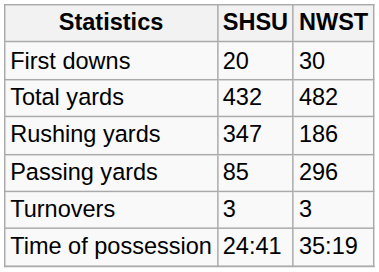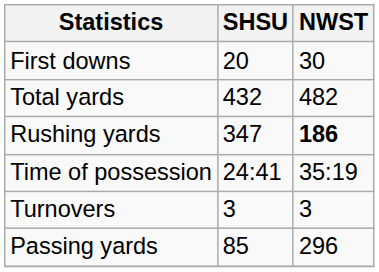(319, 135) normal -> (319, 135) bold
rows swapped: (84, 172) <-> (111, 246)
